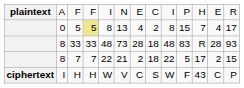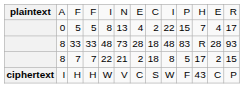(94, 28) khaki background -> (94, 28) no background
(172, 28) 8 -> (169, 28) 22
(169, 59) 22 -> (172, 59) 8
